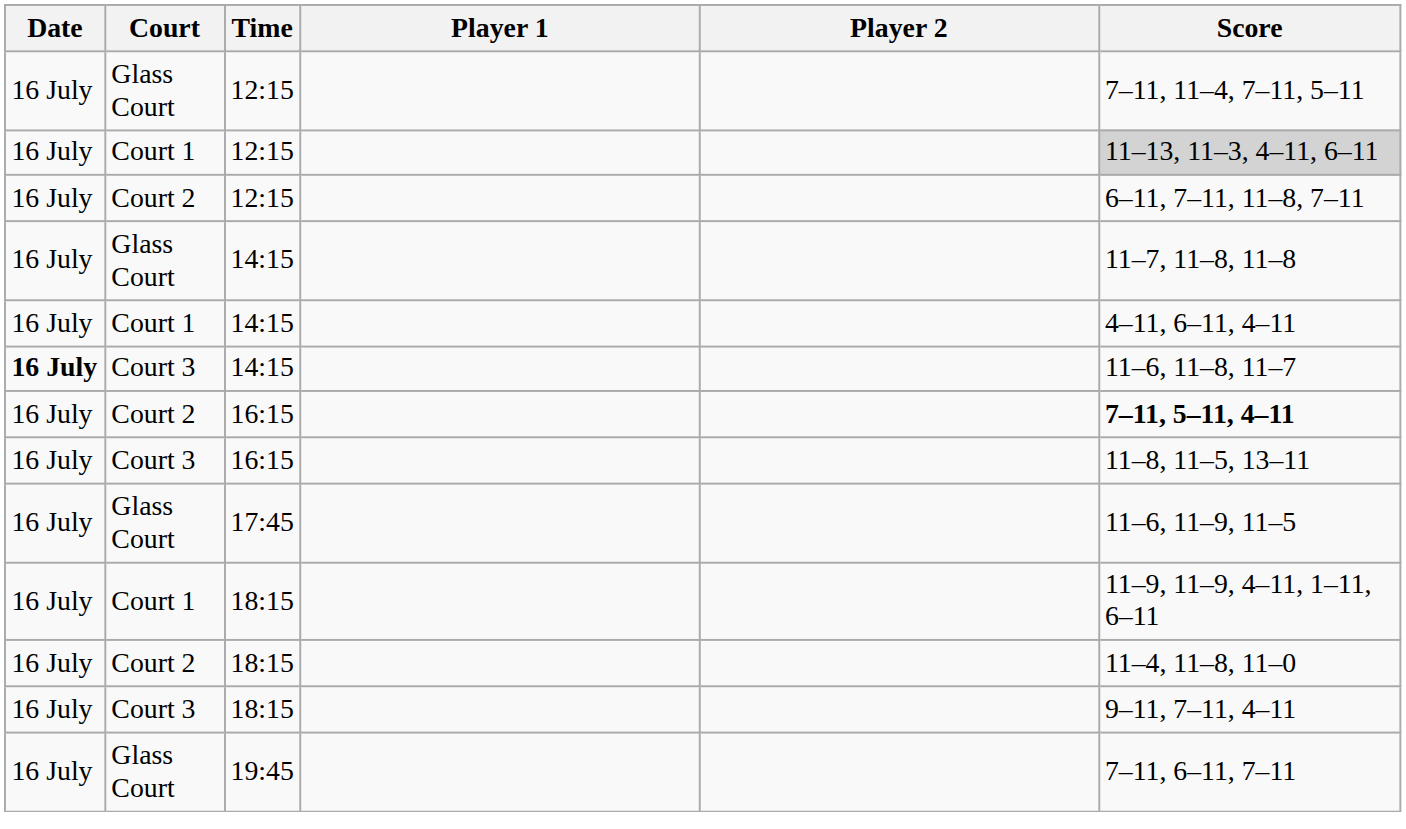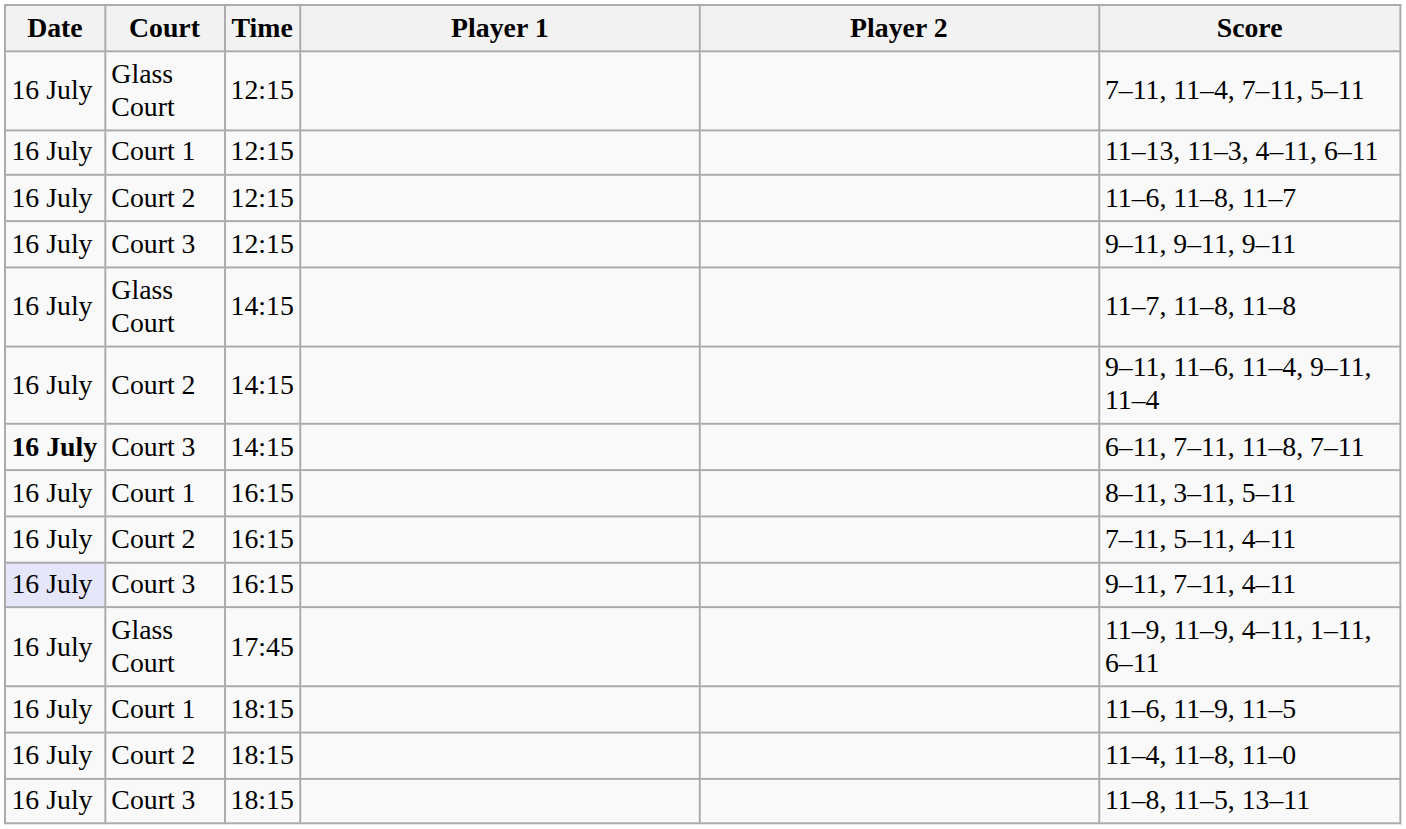(1242, 152) lightgrey background -> (1242, 152) no background
(1235, 198) 6–11, 7–11, 11–8, 7–11 -> (1201, 198) 11–6, 11–8, 11–7
+ row: (153, 243)
- row: (153, 322)
+ row: (153, 384)
(1201, 368) 11–6, 11–8, 11–7 -> (1235, 447) 6–11, 7–11, 11–8, 7–11
+ row: (153, 492)
(1200, 414) bold -> (1201, 538) normal
(52, 460) no background -> (52, 584) lavender background
(1207, 460) 11–8, 11–5, 13–11 -> (1201, 584) 9–11, 7–11, 4–11
(1201, 522) 11–6, 11–9, 11–5 -> (1238, 646) 11–9, 11–9, 4–11, 1–11, 6–11
(1238, 601) 11–9, 11–9, 4–11, 1–11, 6–11 -> (1201, 709) 11–6, 11–9, 11–5
(1201, 709) 9–11, 7–11, 4–11 -> (1207, 800) 11–8, 11–5, 13–11
- row: (143, 771)
